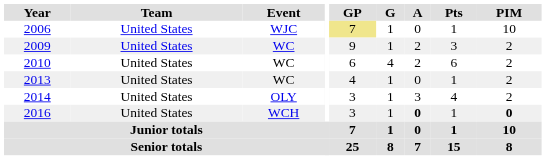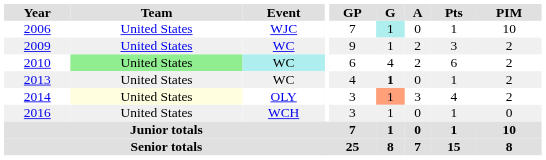(352, 29) khaki background -> (352, 29) no background
(390, 29) no background -> (390, 29) paleturquoise background
(157, 62) no background -> (157, 62) lightgreen background
(284, 62) no background -> (284, 62) paleturquoise background
(390, 79) normal -> (390, 79) bold
(157, 96) no background -> (157, 96) lightyellow background
(390, 96) no background -> (390, 96) lightsalmon background
(418, 113) bold -> (418, 113) normal
(509, 113) bold -> (509, 113) normal
